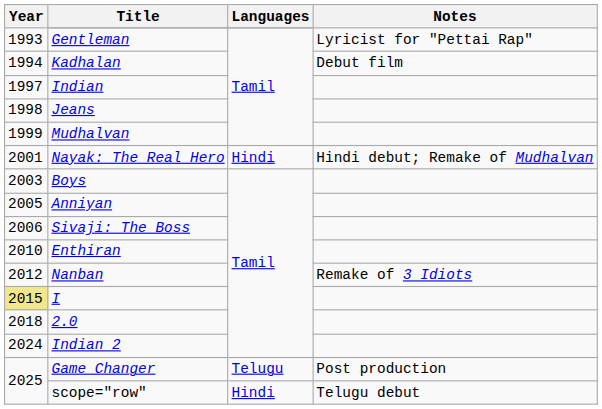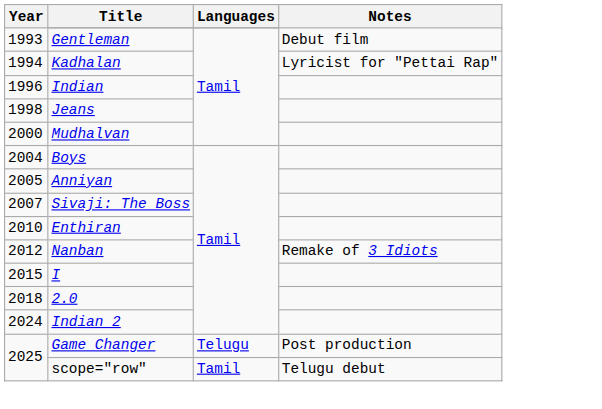(425, 40) Lyricist for "Pettai Rap" -> (325, 40) Debut film
(360, 63) Debut film -> (390, 63) Lyricist for "Pettai Rap"
(25, 87) 1997 -> (25, 87) 1996
(25, 134) 1999 -> (25, 134) 2000
- row: (138, 157)
(25, 181) 2003 -> (25, 157) 2004
(25, 228) 2006 -> (25, 204) 2007
(25, 299) khaki background -> (25, 275) no background
(253, 393) Hindi -> (219, 369) Tamil
